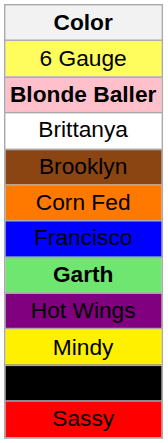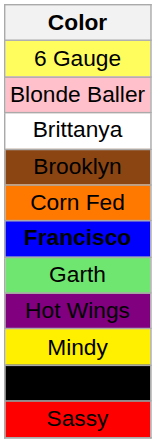(83, 94) bold -> (78, 94) normal
(83, 238) normal -> (78, 238) bold
(83, 274) bold -> (78, 274) normal
